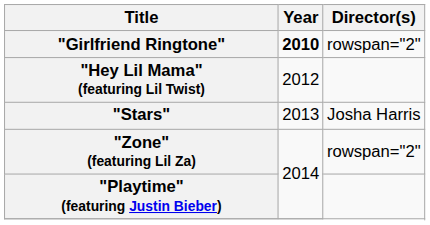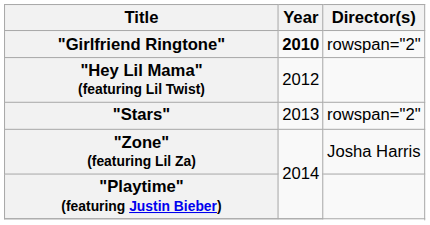(374, 115) Josha Harris -> (374, 115) rowspan="2"
(374, 151) rowspan="2" -> (374, 151) Josha Harris
